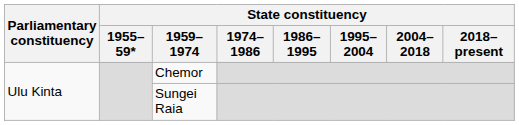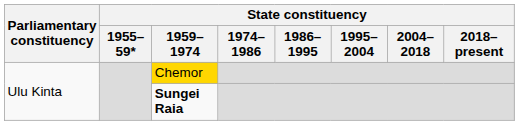(179, 72) no background -> (179, 72) gold background
(176, 101) normal -> (177, 101) bold
